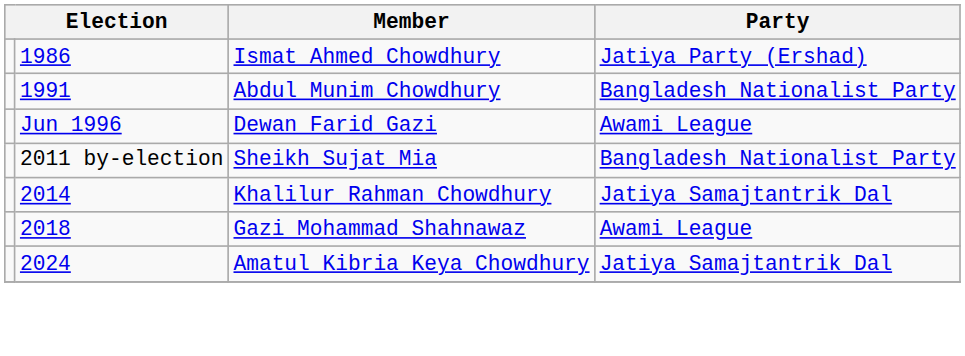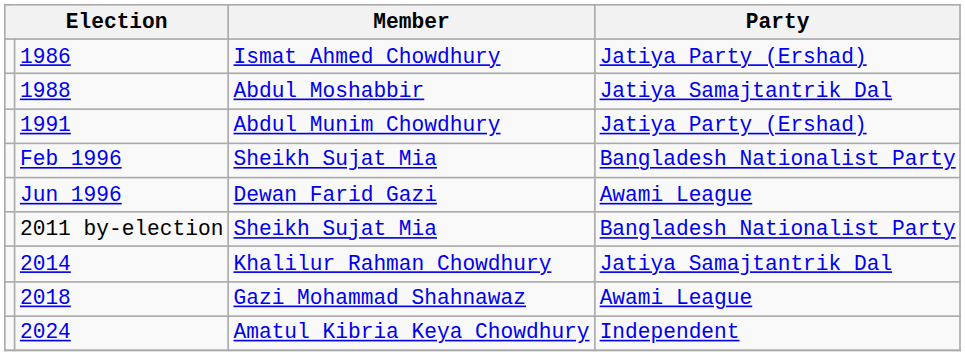+ row: (45, 91)
(778, 91) Bangladesh Nationalist Party -> (733, 126) Jatiya Party (Ershad)
+ row: (71, 160)
(746, 264) Jatiya Samajtantrik Dal -> (670, 333) Independent
